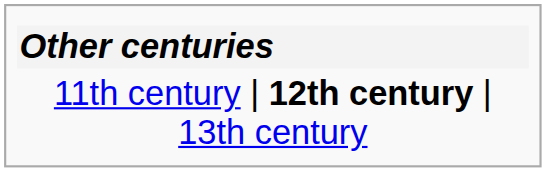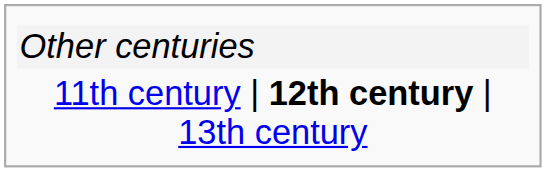(147, 46) bold -> (137, 46) normal
